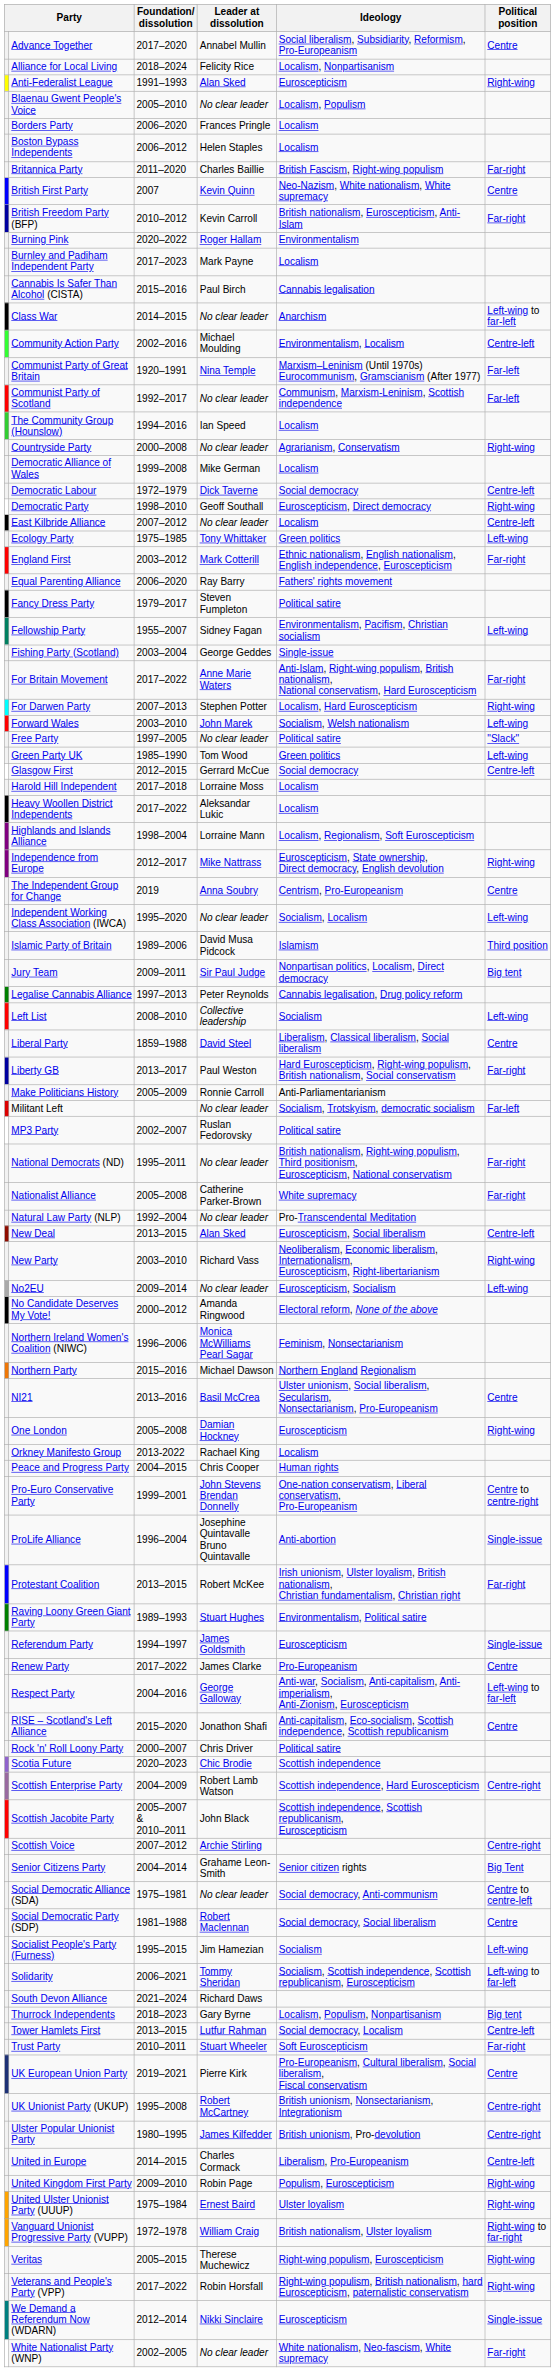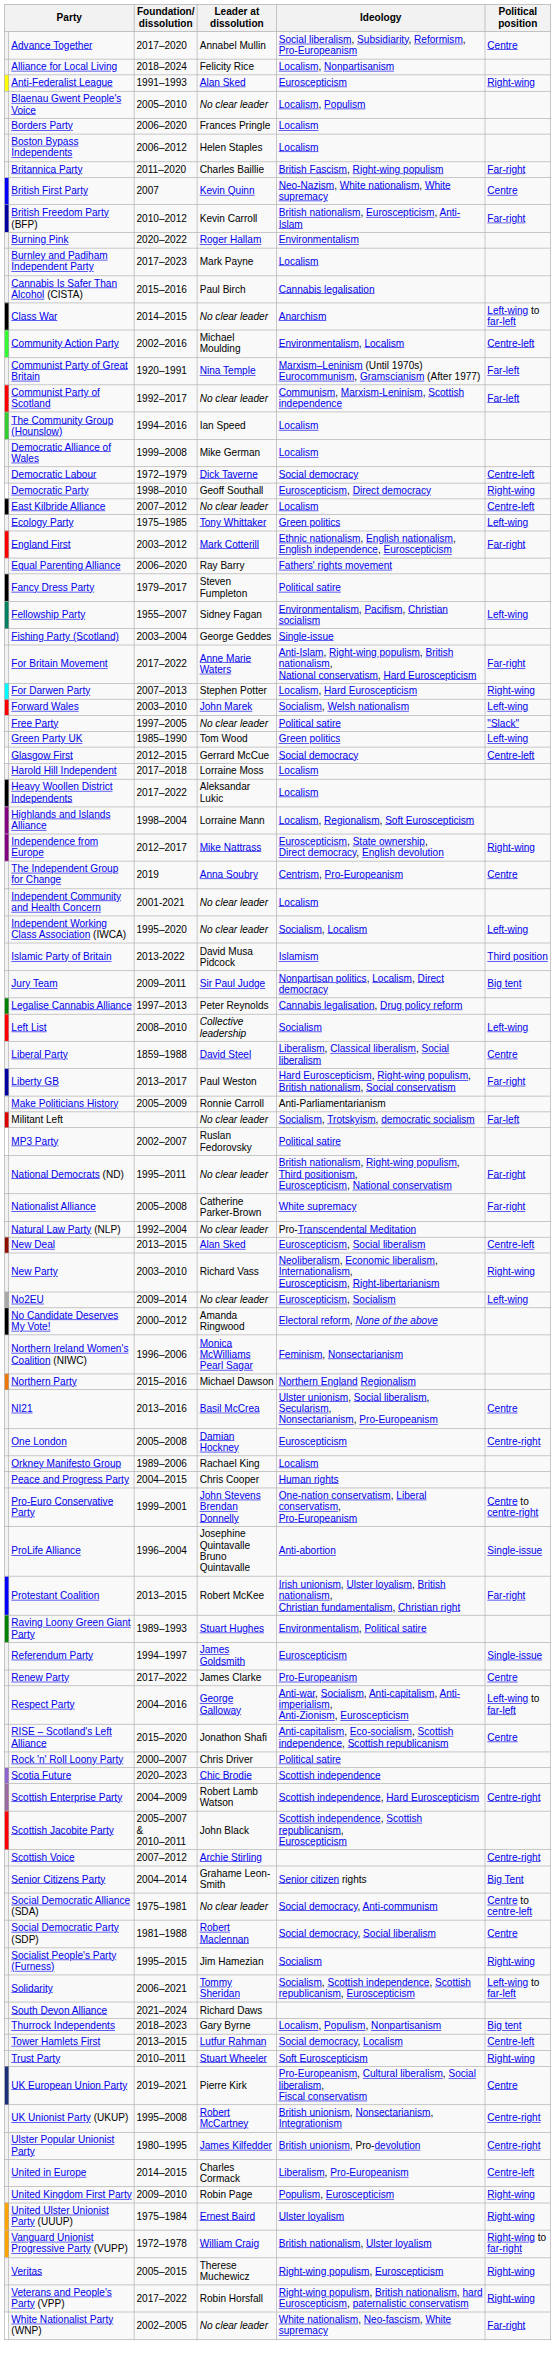- row: (51, 447)
+ row: (66, 902)
(162, 945) 1989–2006 -> (161, 957) 2013-2022
(511, 1430) Right-wing -> (514, 1442) Centre-right
(161, 1452) 2013-2022 -> (162, 1463) 1989–2006
(508, 1950) Left-wing -> (511, 1961) Right-wing
(506, 2047) Far-right -> (511, 2058) Right-wing
- row: (51, 2320)
